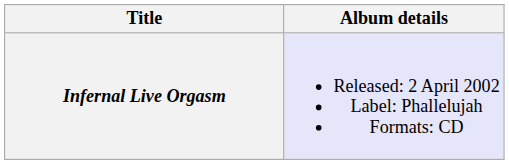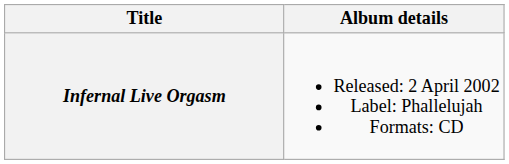(394, 106) lavender background -> (394, 106) no background
